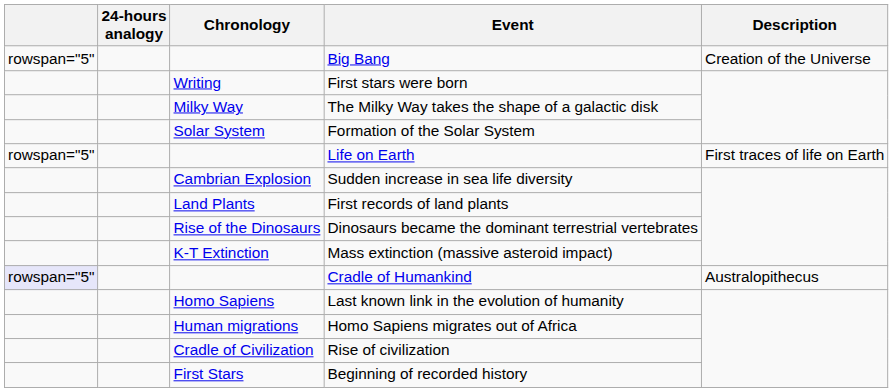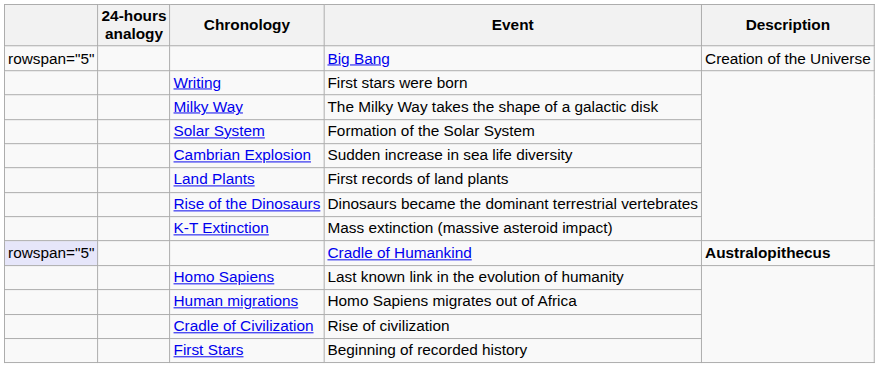- row: (371, 155)
(762, 277) normal -> (768, 253) bold
